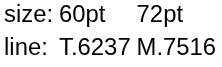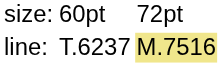(176, 47) no background -> (176, 47) khaki background
